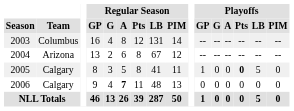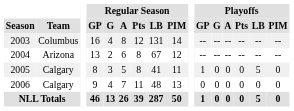(242, 70) bold -> (242, 70) normal
(124, 84) bold -> (124, 84) normal
